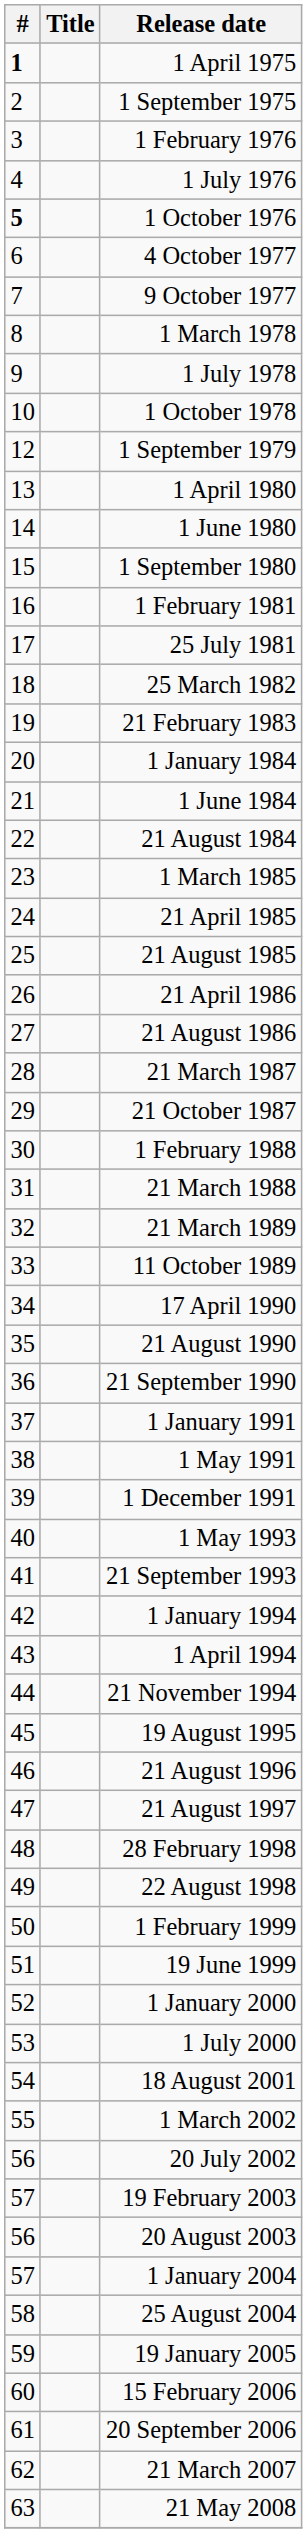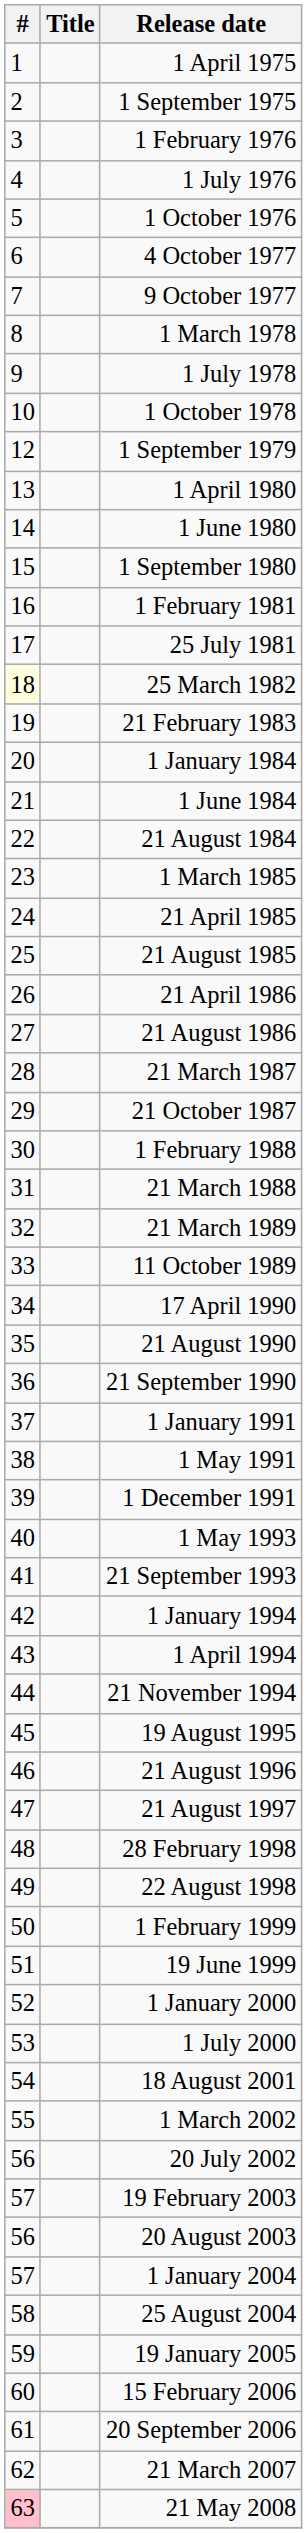(17, 62) bold -> (17, 62) normal
(17, 218) bold -> (17, 218) normal
(23, 683) no background -> (23, 683) lightyellow background
(23, 2508) no background -> (23, 2508) pink background
